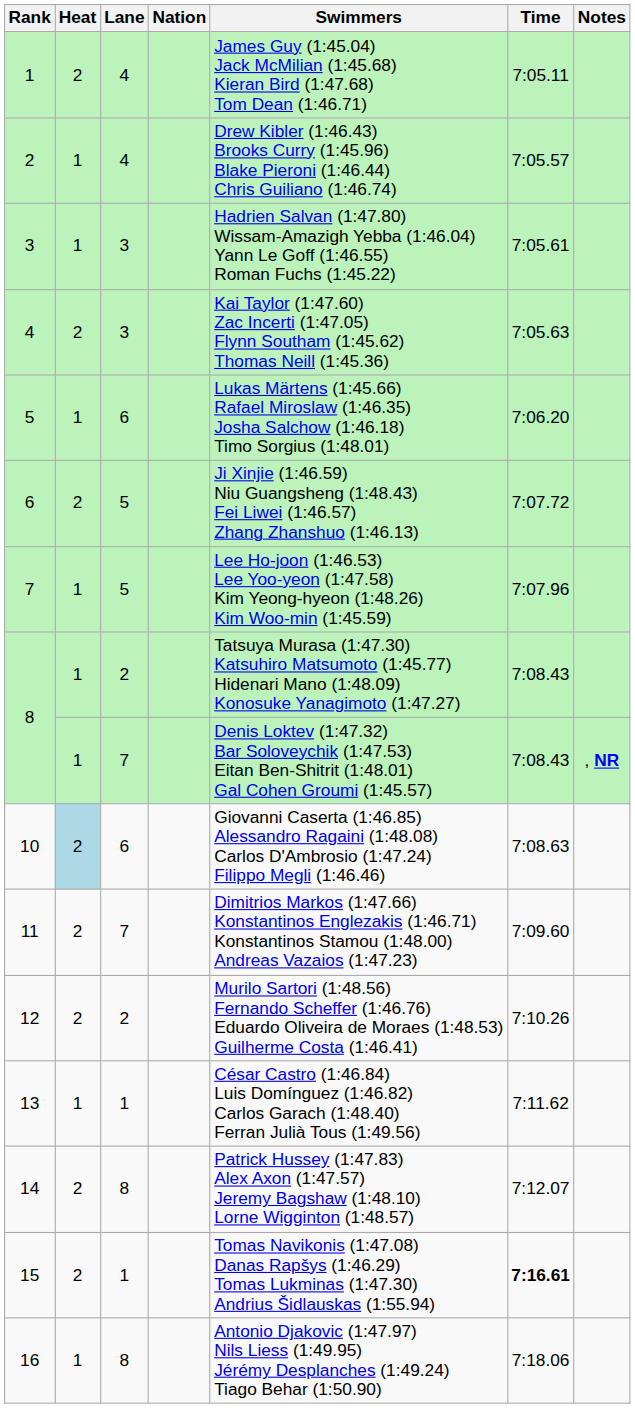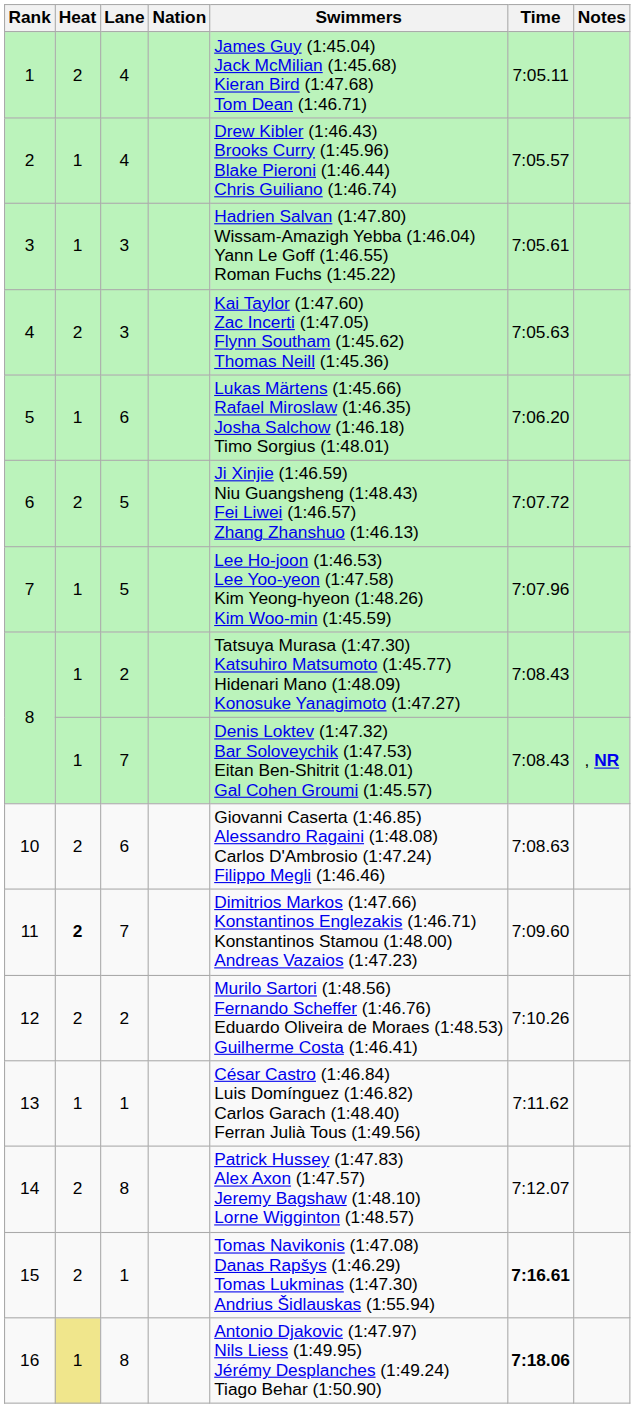(77, 846) lightblue background -> (77, 846) no background
(77, 932) normal -> (77, 932) bold
(77, 1360) no background -> (77, 1360) khaki background
(541, 1360) normal -> (541, 1360) bold
